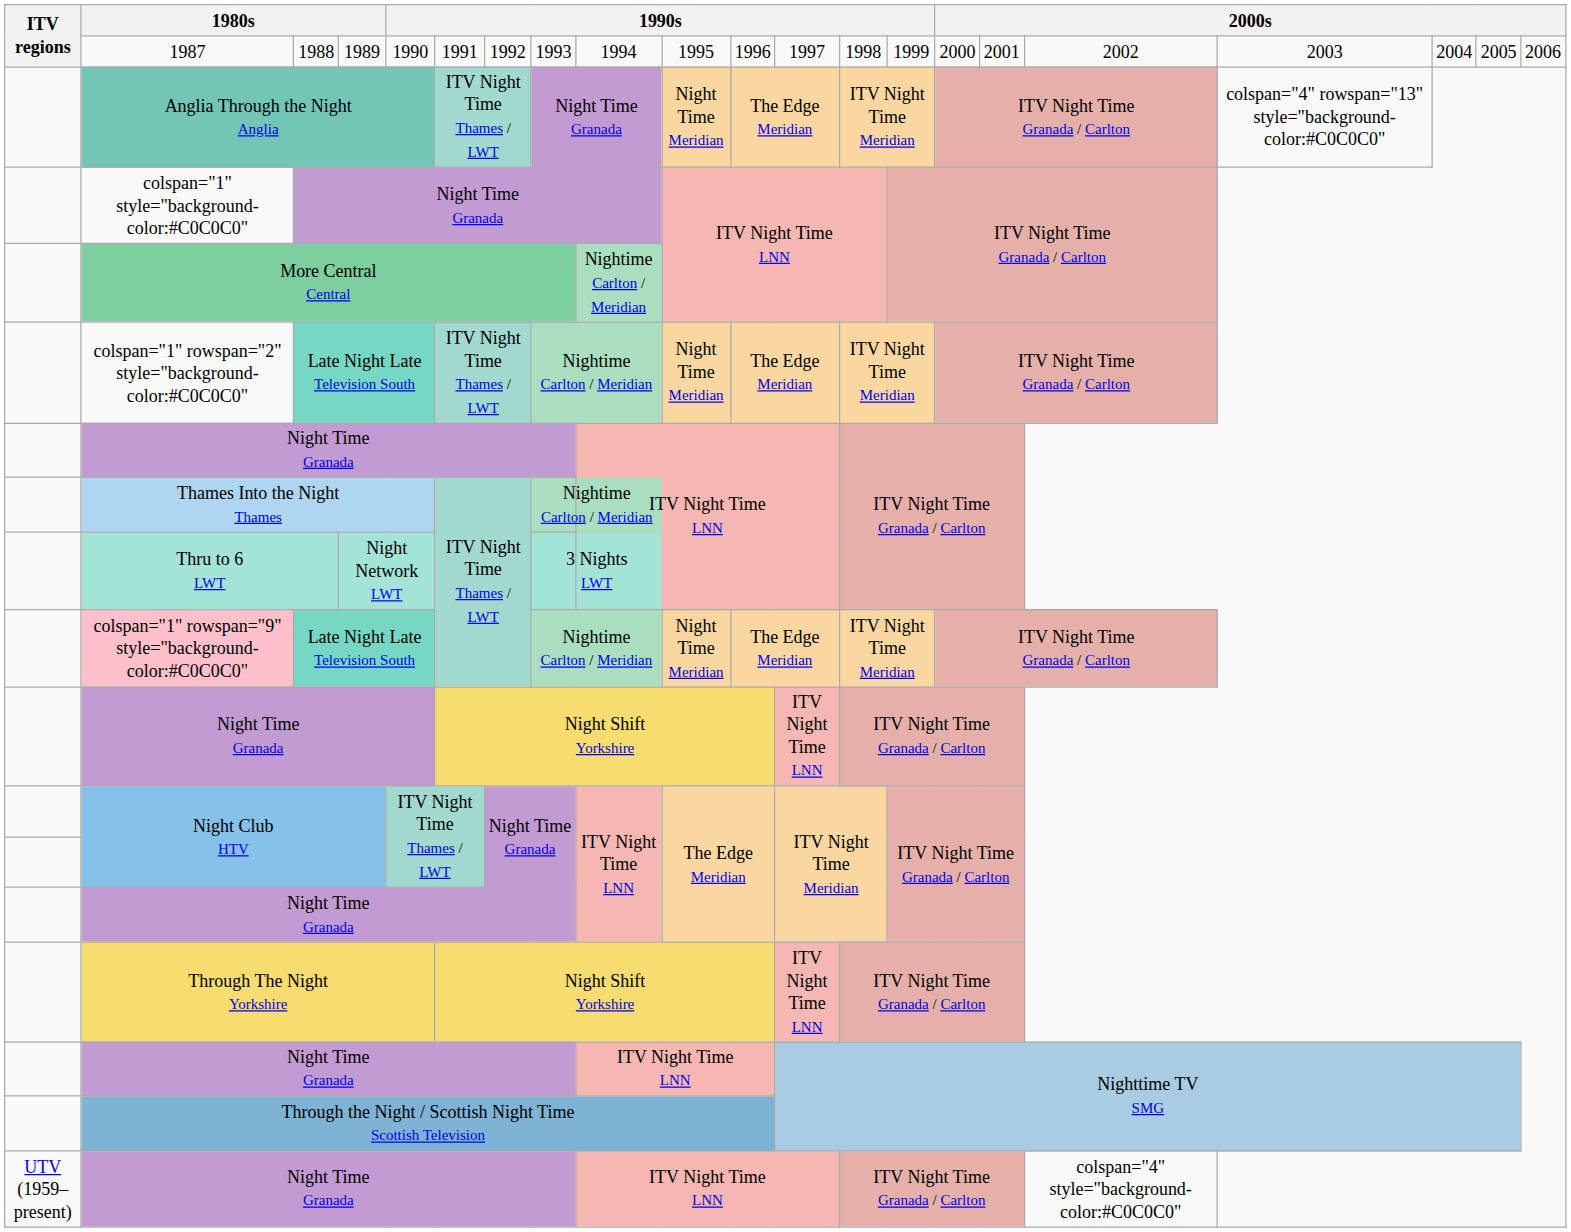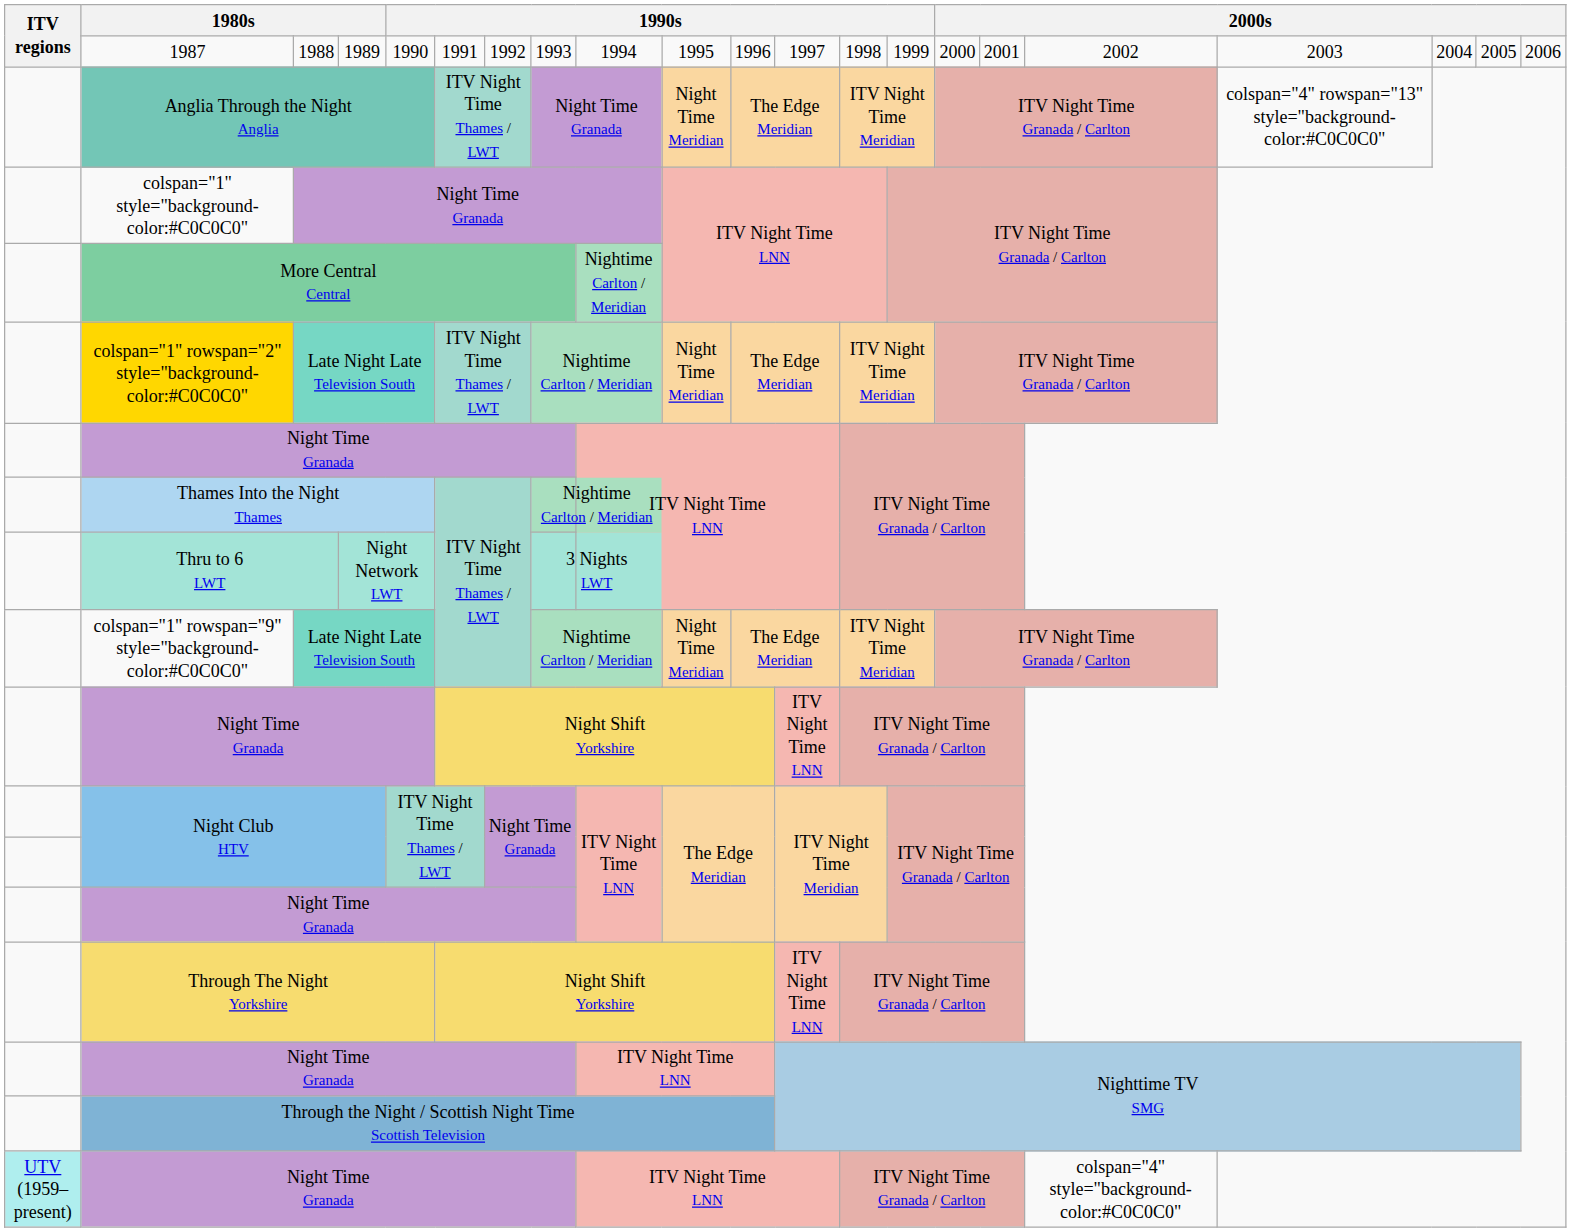(188, 373) no background -> (188, 373) gold background
(188, 648) pink background -> (188, 648) no background
(43, 1189) no background -> (43, 1189) paleturquoise background
